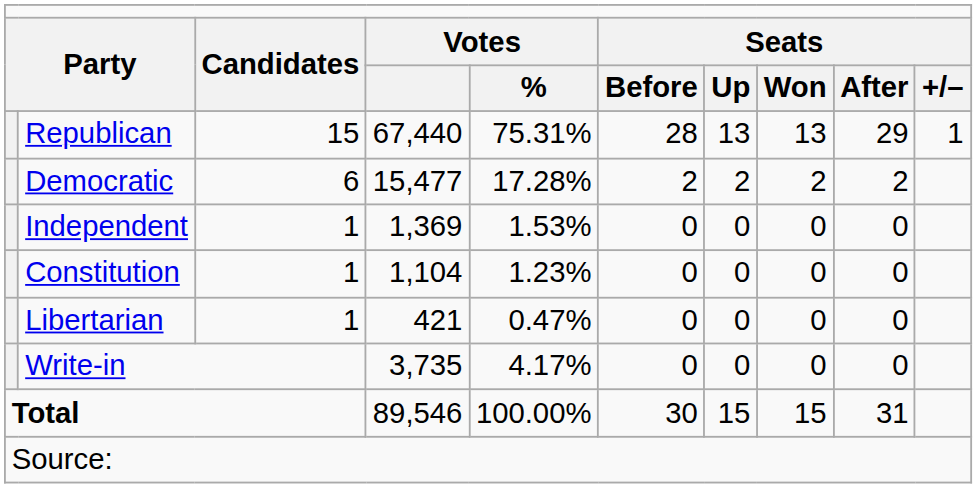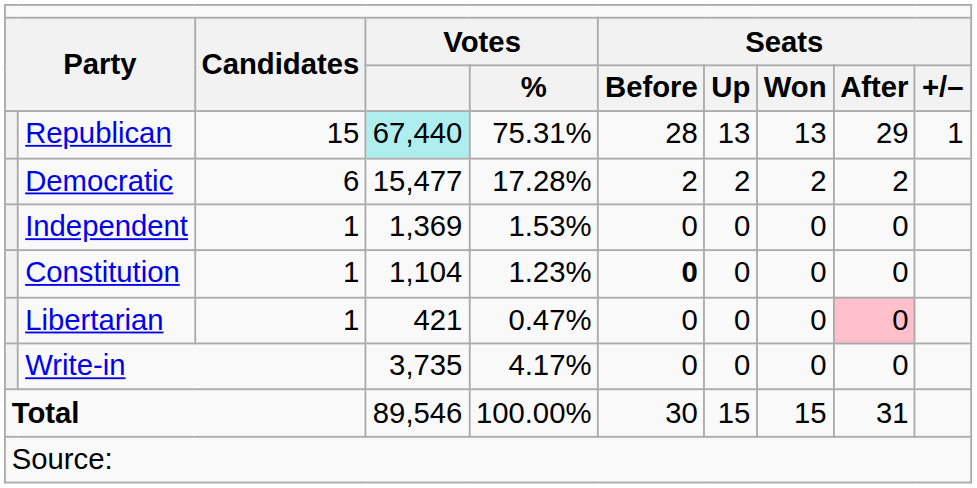(418, 134) no background -> (418, 134) paleturquoise background
(690, 273) normal -> (690, 273) bold
(900, 319) no background -> (900, 319) pink background
